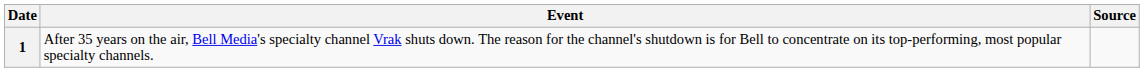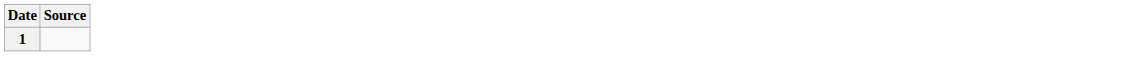- column: (565, 16)
